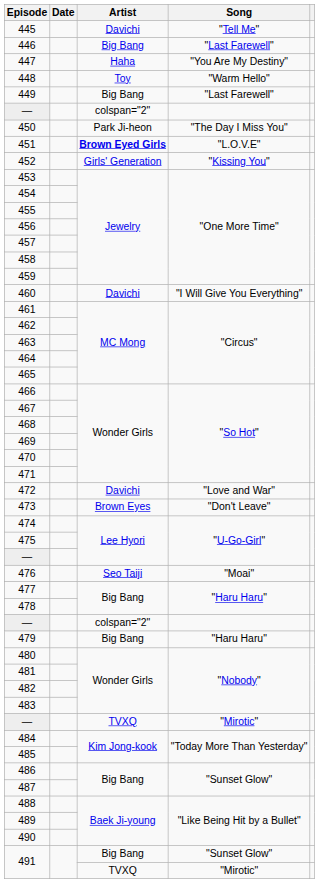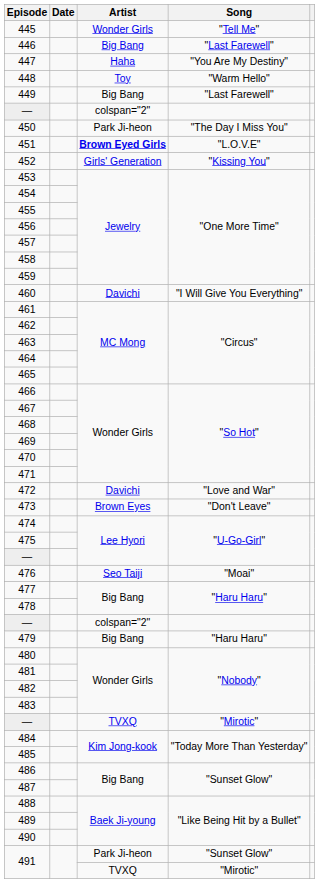(123, 29) Davichi -> (123, 29) Wonder Girls
(123, 853) Big Bang -> (123, 853) Park Ji-heon
